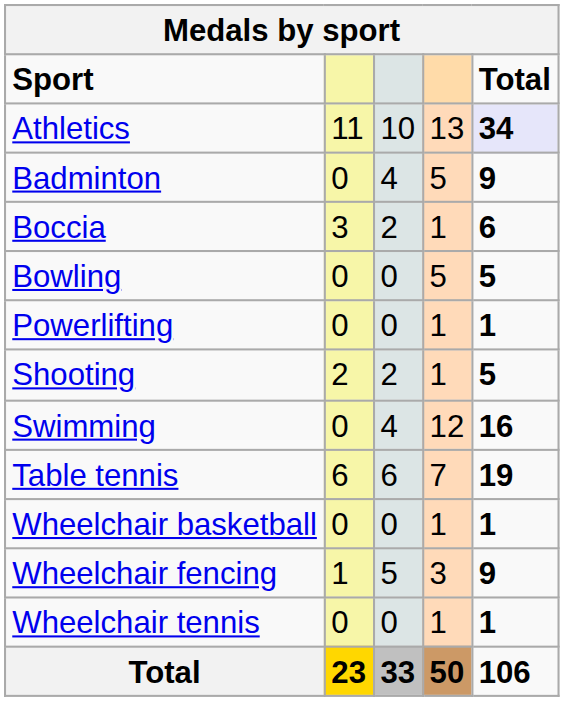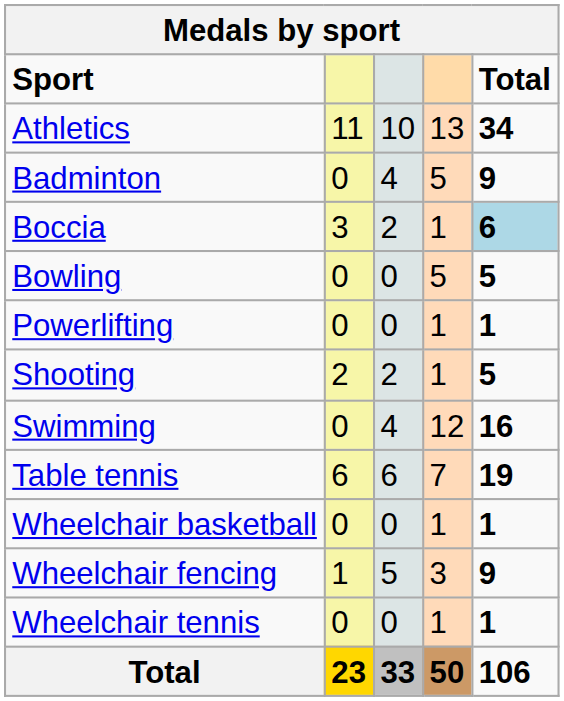(496, 129) lavender background -> (496, 129) no background
(487, 227) no background -> (487, 227) lightblue background
